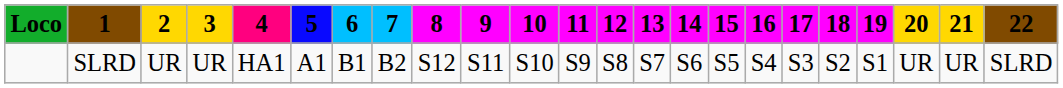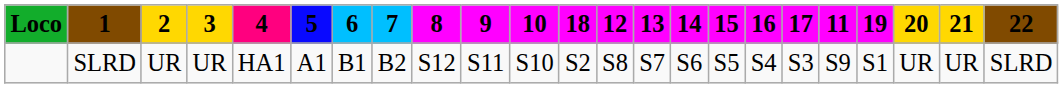columns swapped: (578, 23) <-> (838, 23)
